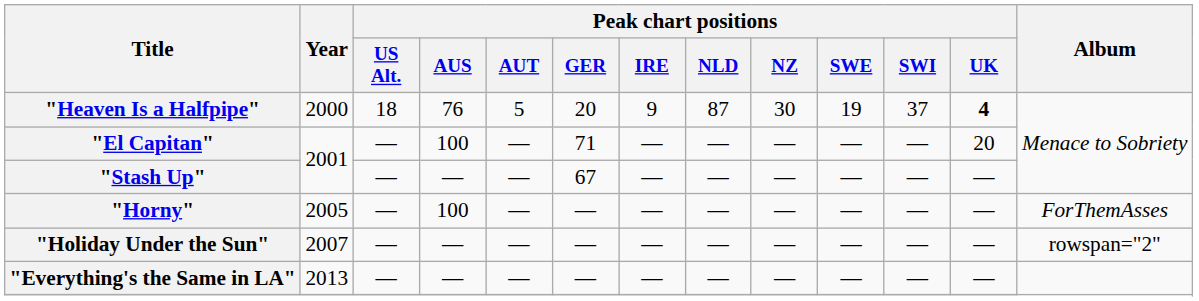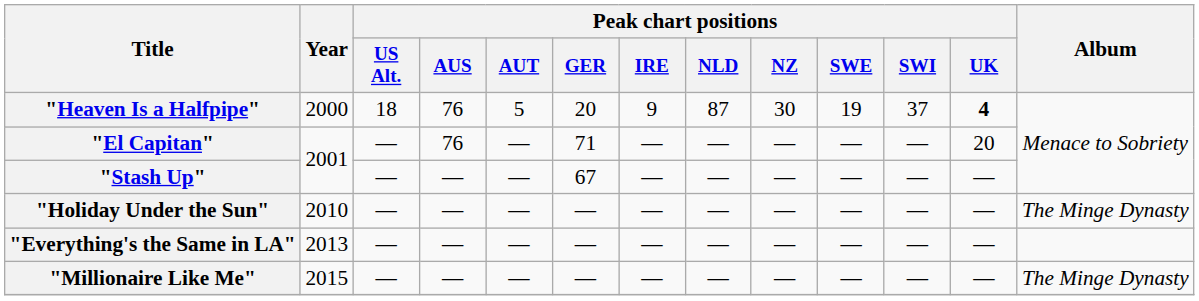(453, 143) 100 -> (453, 143) 76
- row: (153, 210)
(327, 244) 2007 -> (327, 210) 2010
(1105, 244) rowspan="2" -> (1105, 210) The Minge Dynasty
+ row: (153, 278)
